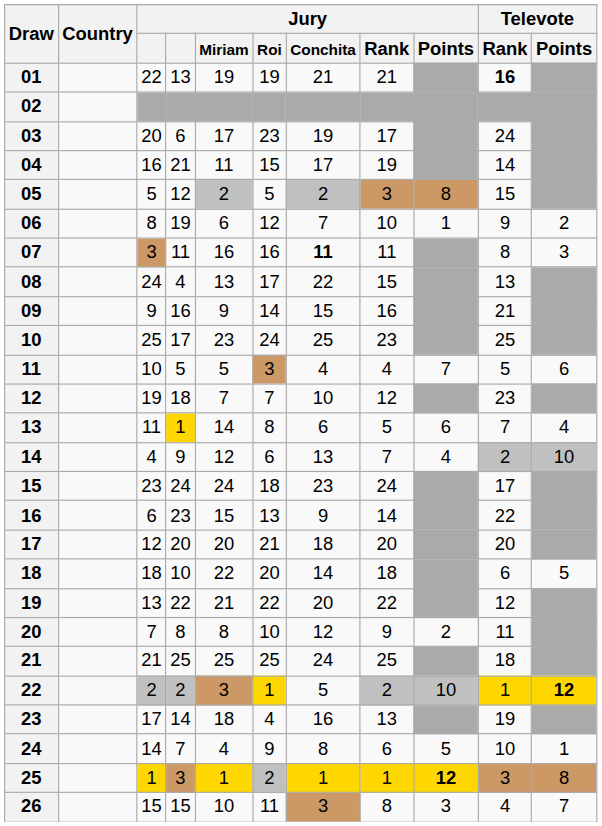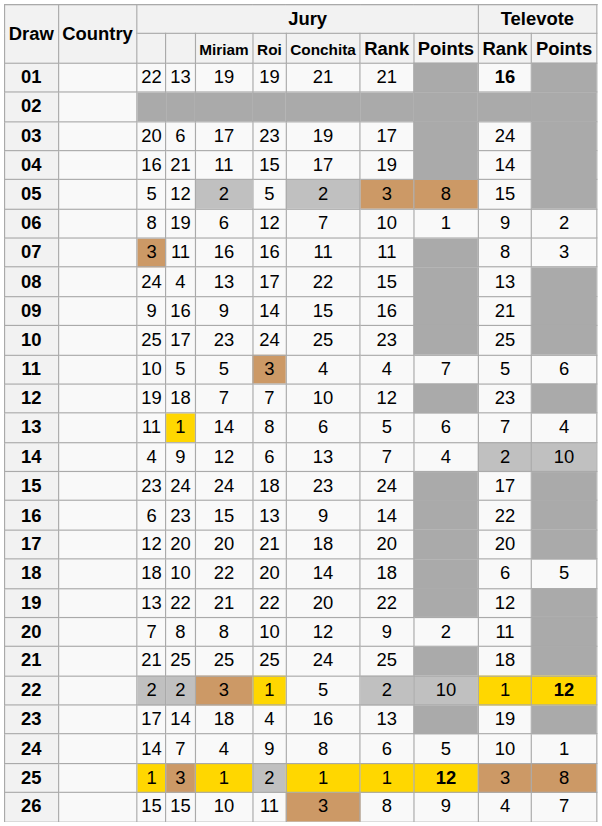(323, 252) bold -> (323, 252) normal
(446, 806) 3 -> (446, 806) 9
